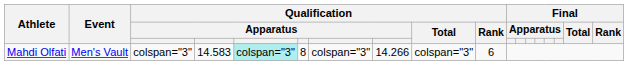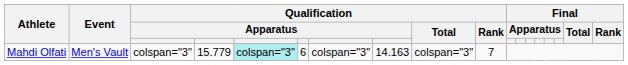(214, 53) 14.583 -> (214, 53) 15.779
(303, 53) 8 -> (303, 53) 6
(392, 53) 14.266 -> (392, 53) 14.163
(491, 53) 6 -> (491, 53) 7
